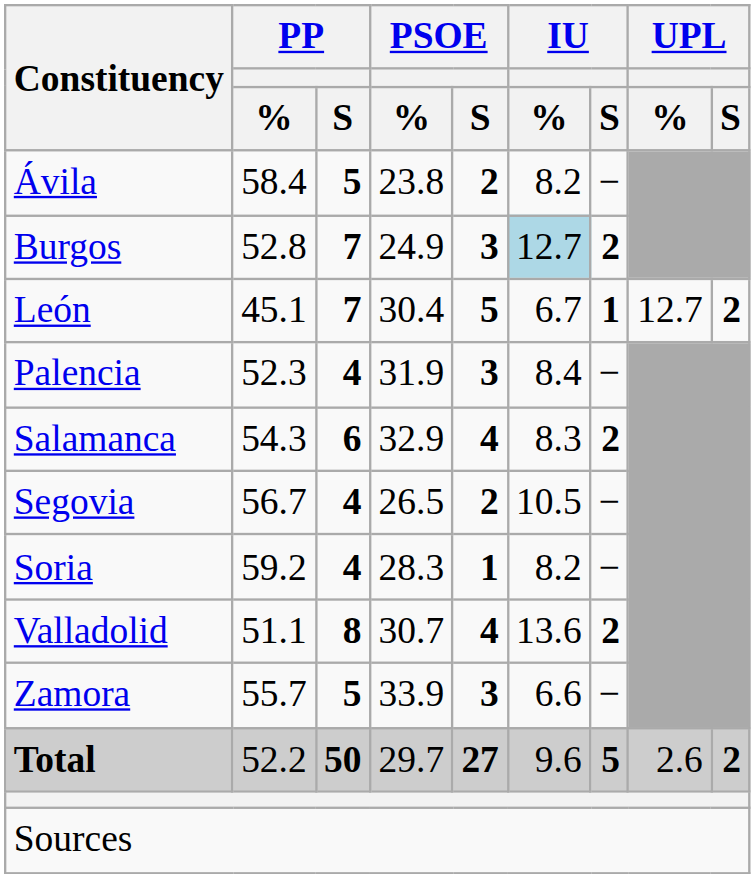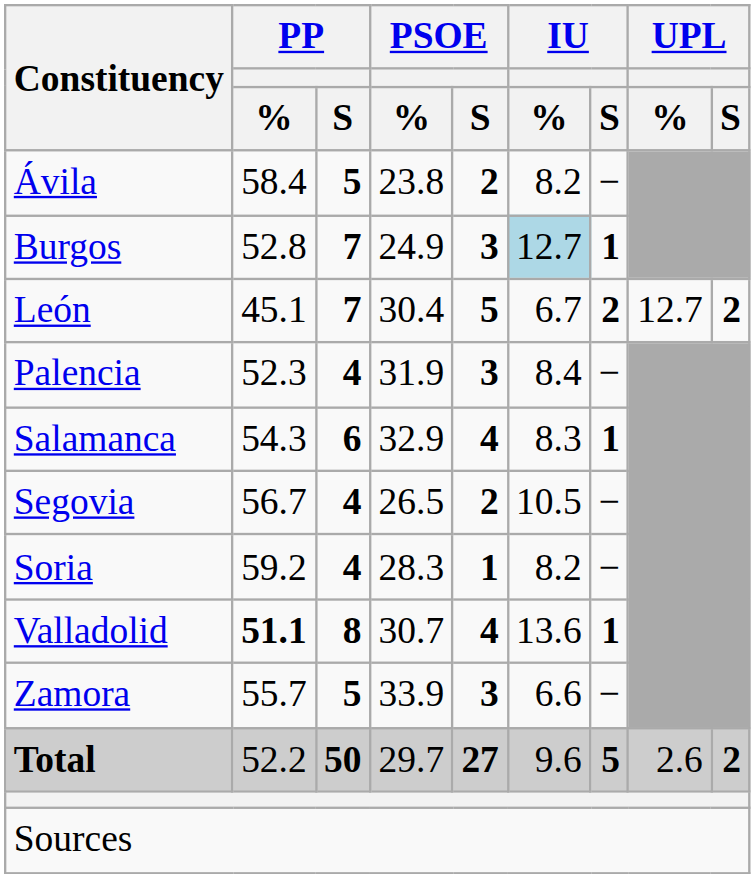(611, 245) 2 -> (611, 245) 1
(611, 310) 1 -> (611, 310) 2
(611, 438) 2 -> (611, 438) 1
(274, 630) normal -> (274, 630) bold
(611, 630) 2 -> (611, 630) 1
